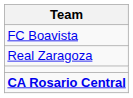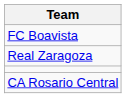(67, 82) bold -> (63, 82) normal
